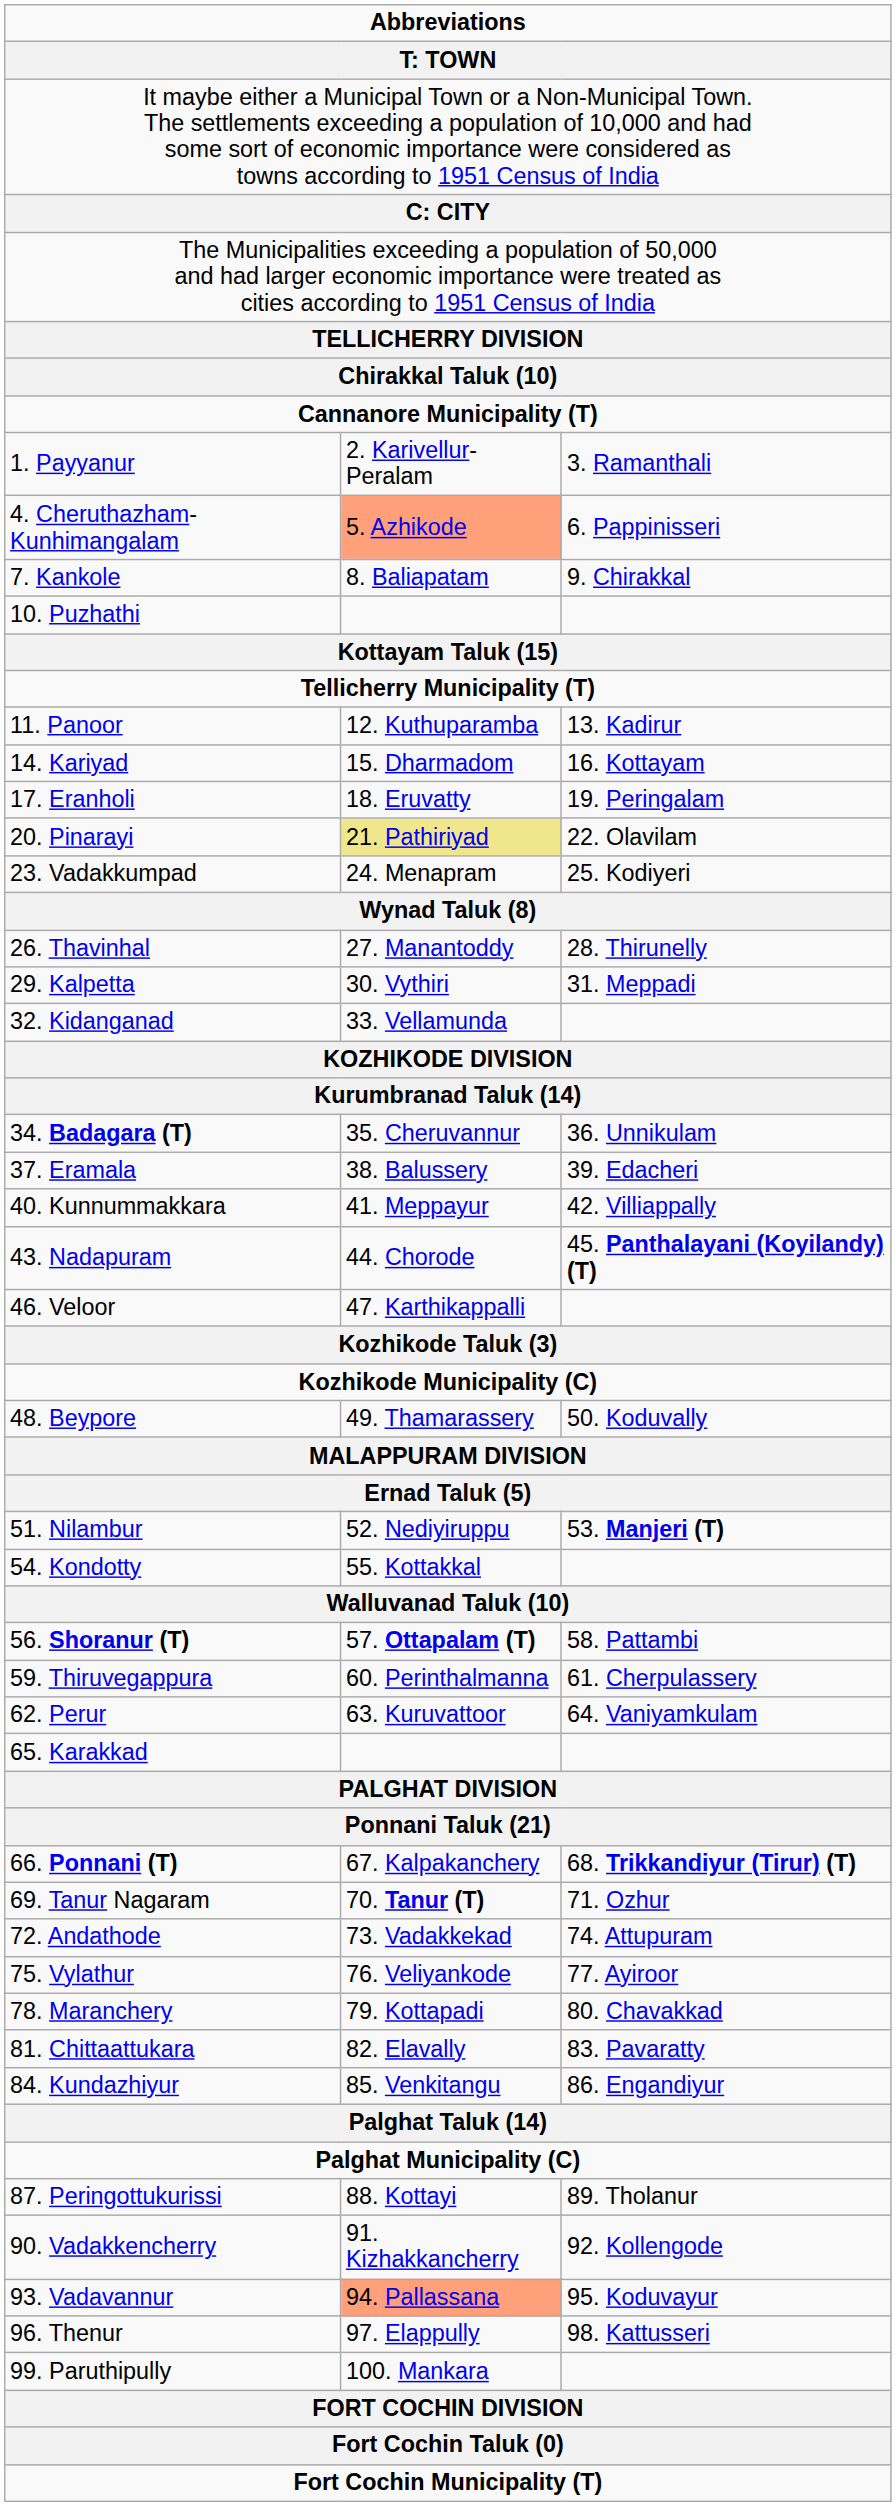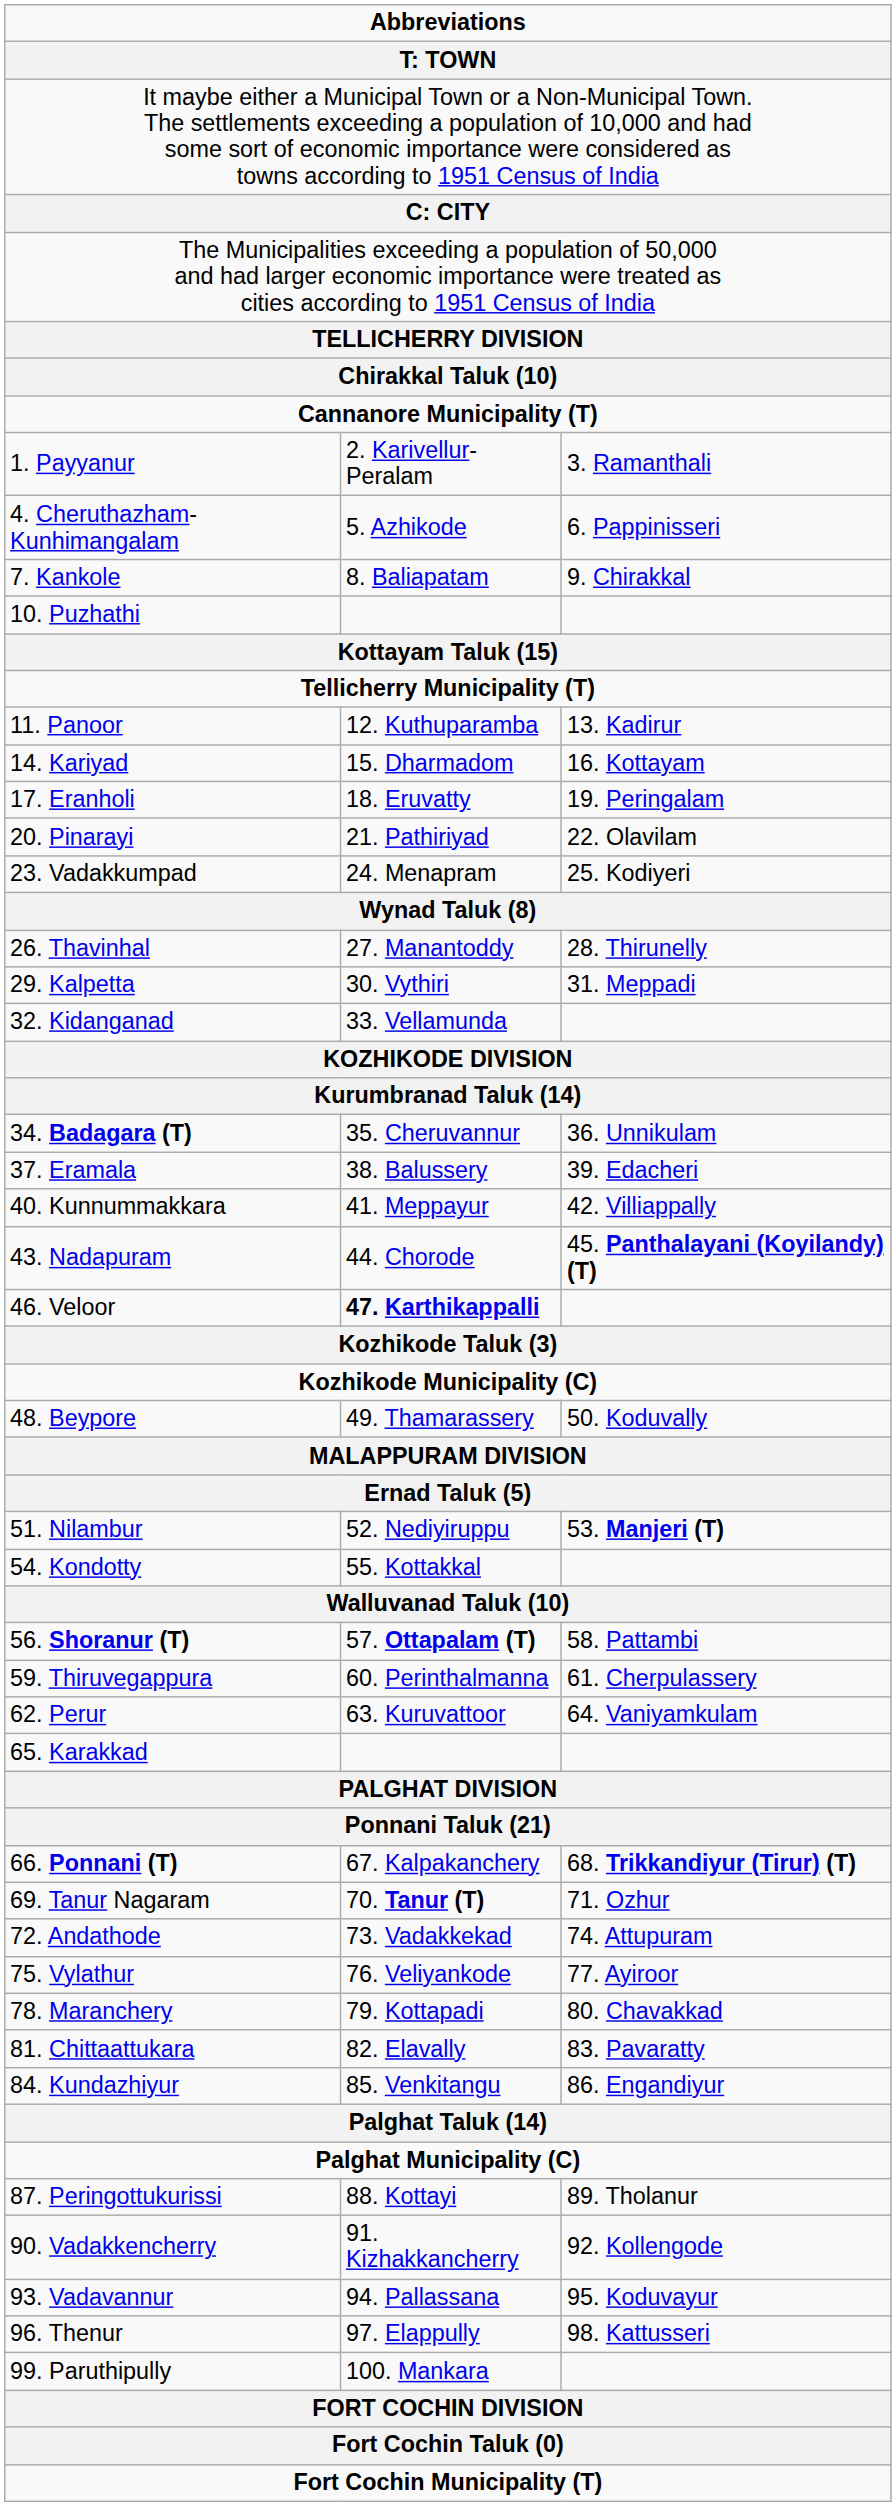(406, 527) lightsalmon background -> (406, 527) no background
(417, 836) khaki background -> (417, 836) no background
(436, 1307) normal -> (443, 1307) bold
(423, 2297) lightsalmon background -> (423, 2297) no background
